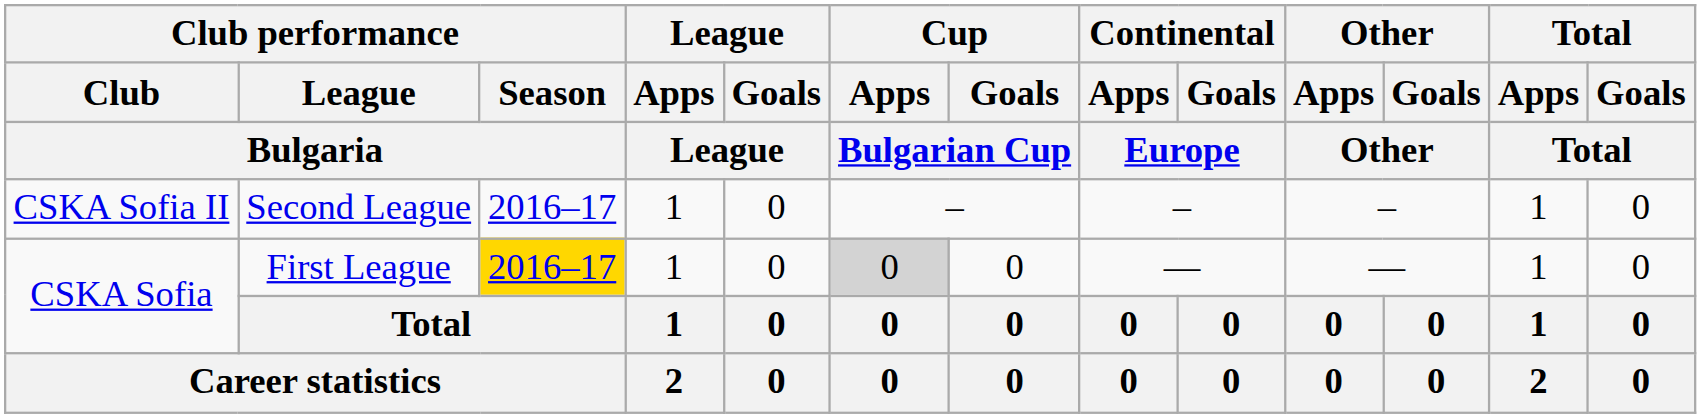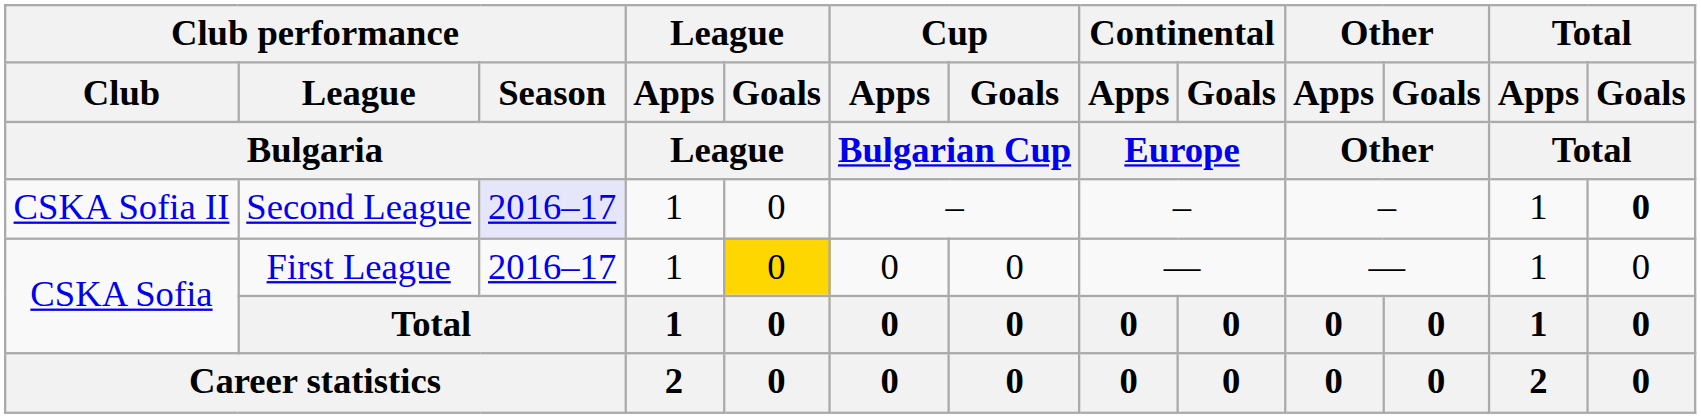(552, 207) no background -> (552, 207) lavender background
(1641, 207) normal -> (1641, 207) bold
(552, 265) gold background -> (552, 265) no background
(776, 265) no background -> (776, 265) gold background
(890, 265) lightgrey background -> (890, 265) no background
